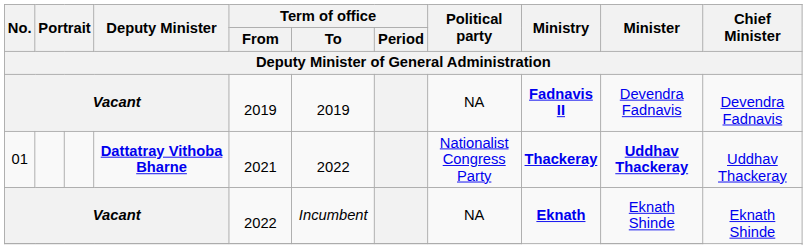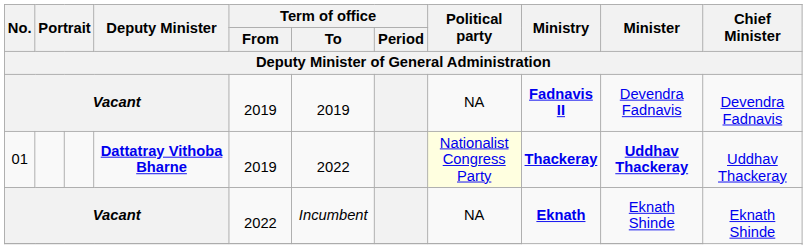(260, 167) 2021 -> (260, 167) 2019
(474, 159) no background -> (474, 159) lightyellow background
